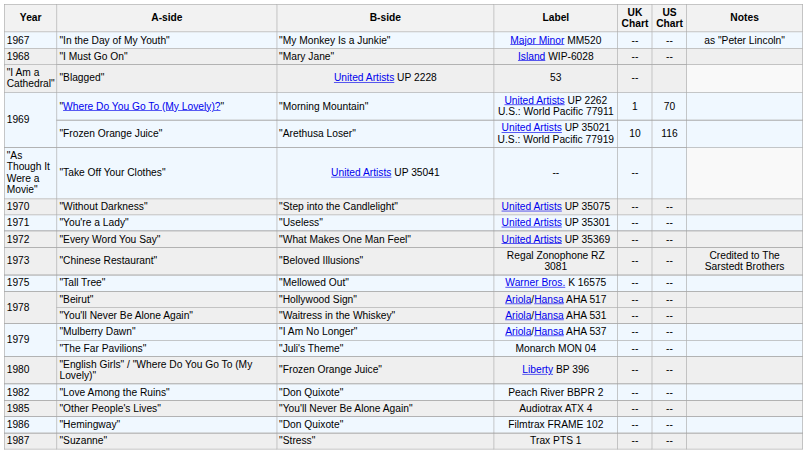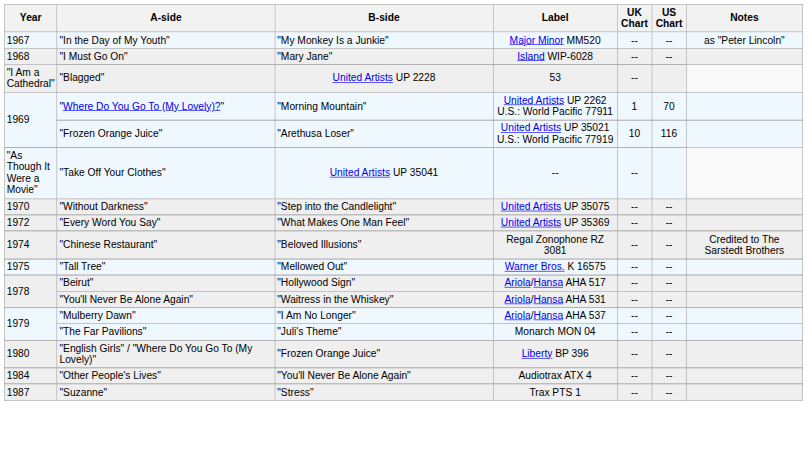- row: (94, 223)
(18, 261) 1973 -> (18, 245) 1974
- row: (115, 392)
(18, 408) 1985 -> (18, 376) 1984
- row: (90, 424)
